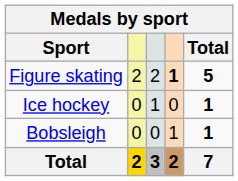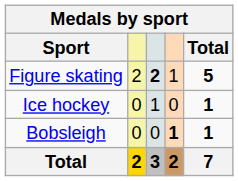(155, 76) normal -> (155, 76) bold
(174, 76) bold -> (174, 76) normal
(174, 133) normal -> (174, 133) bold
